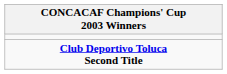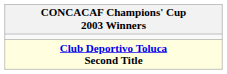(113, 54) no background -> (113, 54) lightyellow background
